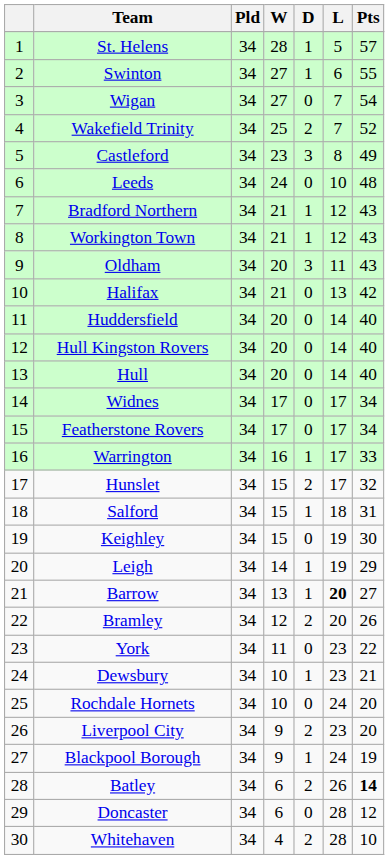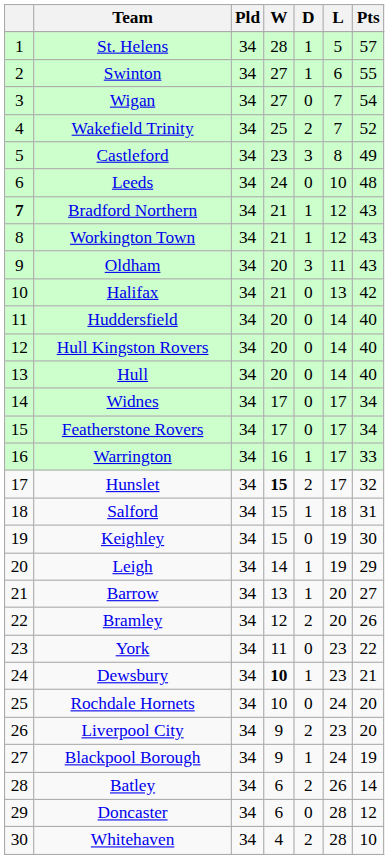(19, 210) normal -> (19, 210) bold
(279, 484) normal -> (279, 484) bold
(338, 593) bold -> (338, 593) normal
(279, 675) normal -> (279, 675) bold
(368, 785) bold -> (368, 785) normal
